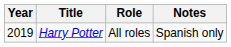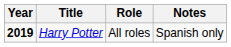(20, 32) normal -> (20, 32) bold
